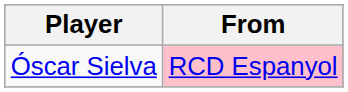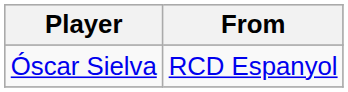(253, 65) pink background -> (253, 65) no background
